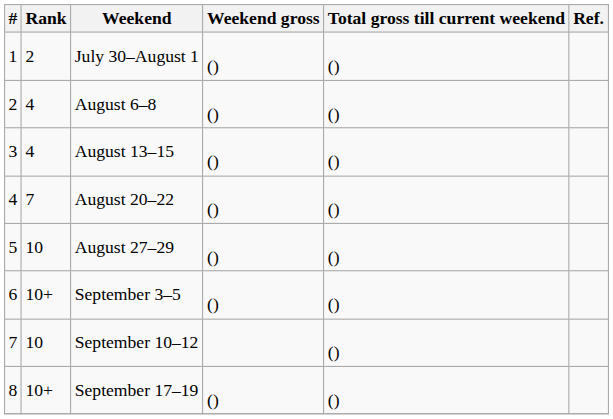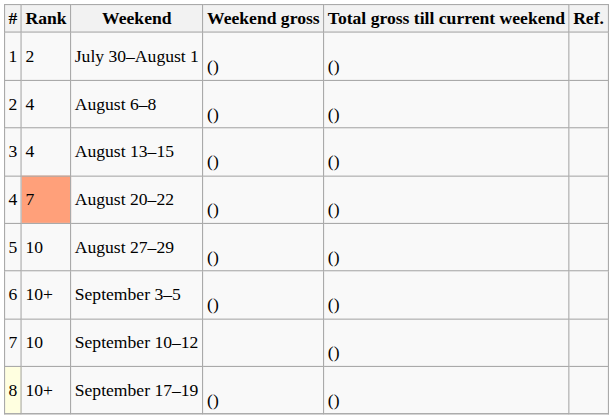(30, 199) no background -> (30, 199) lightsalmon background
(13, 390) no background -> (13, 390) lightyellow background
